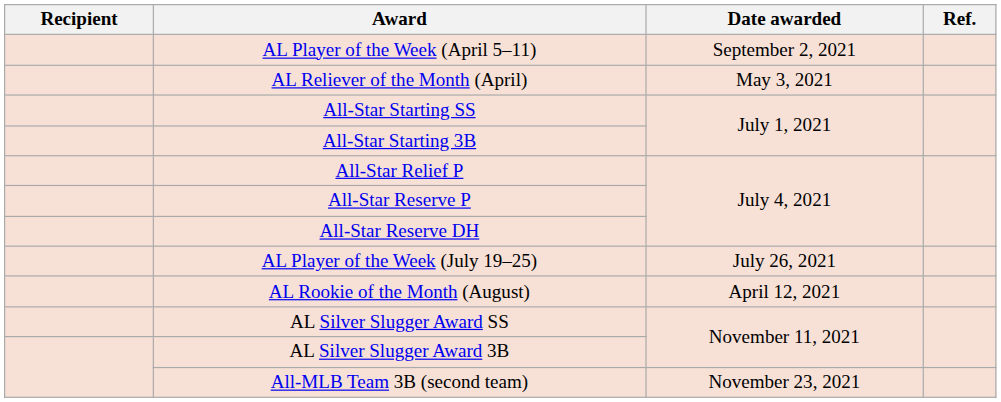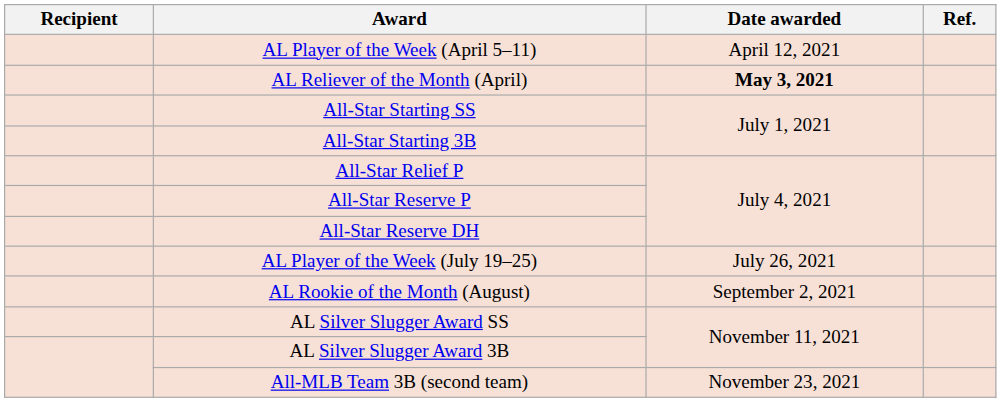(784, 49) September 2, 2021 -> (784, 49) April 12, 2021
(784, 79) normal -> (784, 79) bold
(784, 291) April 12, 2021 -> (784, 291) September 2, 2021
